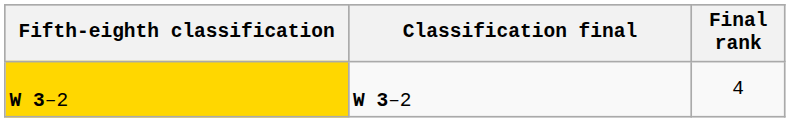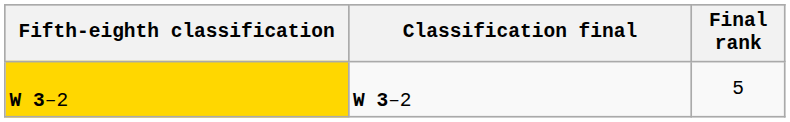(738, 89) 4 -> (738, 89) 5
